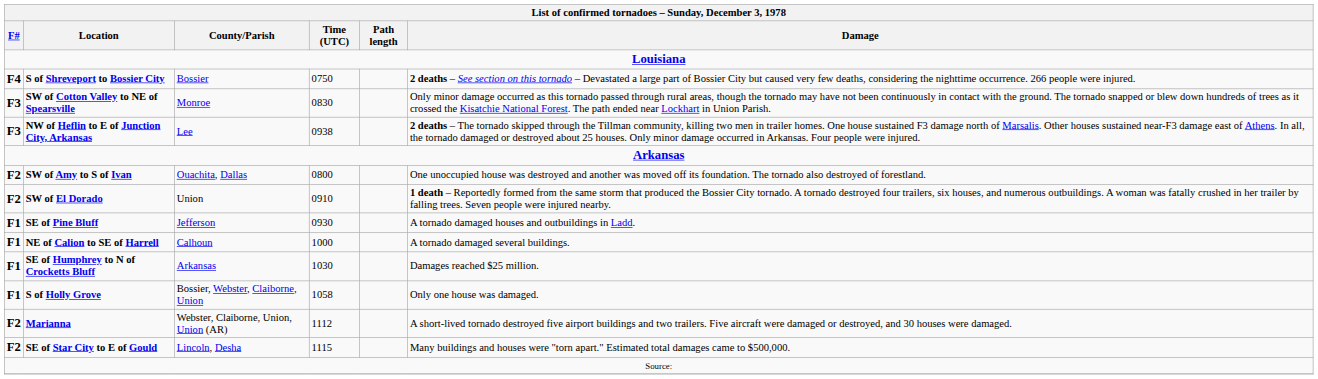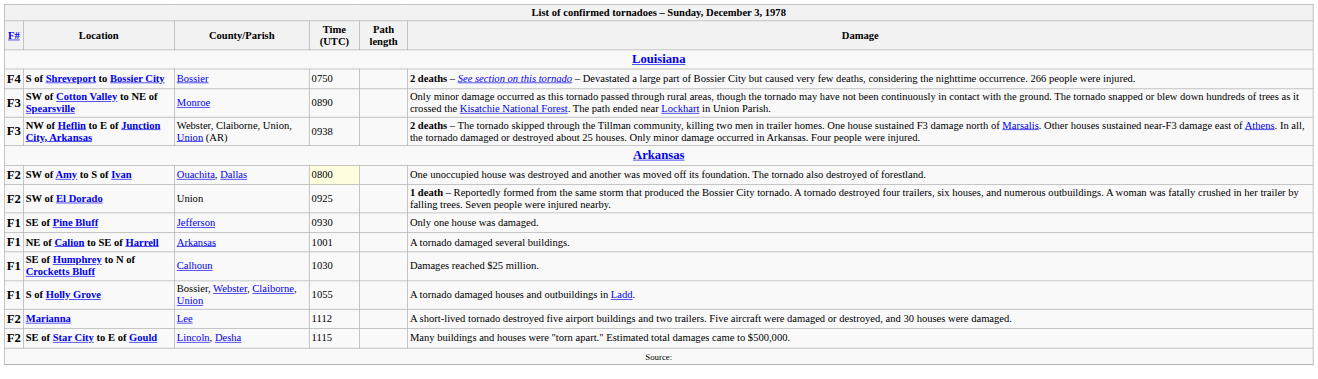(322, 102) 0830 -> (322, 102) 0890
(185, 131) Lee -> (234, 131) Webster, Claiborne, Union, Union (AR)
(322, 174) no background -> (322, 174) lightyellow background
(322, 198) 0910 -> (322, 198) 0925
(523, 223) A tornado damaged houses and outbuildings in Ladd. -> (474, 223) Only one house was damaged.
(195, 242) Calhoun -> (196, 242) Arkansas
(322, 242) 1000 -> (322, 242) 1001
(196, 266) Arkansas -> (195, 266) Calhoun
(322, 295) 1058 -> (322, 295) 1055
(474, 295) Only one house was damaged. -> (523, 295) A tornado damaged houses and outbuildings in Ladd.
(234, 323) Webster, Claiborne, Union, Union (AR) -> (185, 319) Lee
